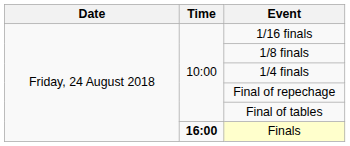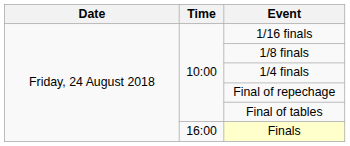(202, 131) bold -> (202, 131) normal
